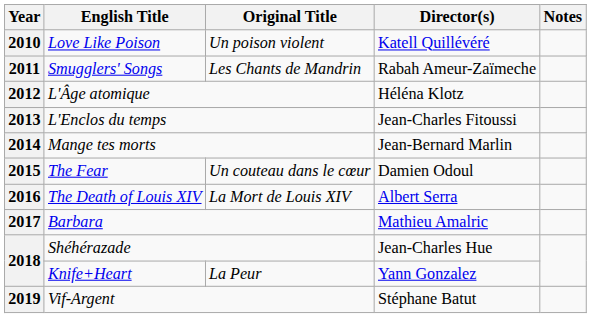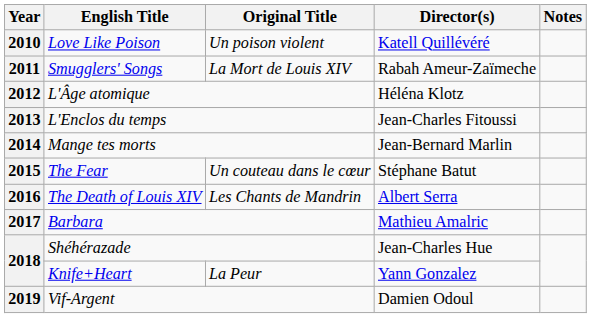(285, 68) Les Chants de Mandrin -> (280, 68) La Mort de Louis XIV
(426, 171) Damien Odoul -> (427, 171) Stéphane Batut
(280, 196) La Mort de Louis XIV -> (285, 196) Les Chants de Mandrin
(427, 299) Stéphane Batut -> (426, 299) Damien Odoul
